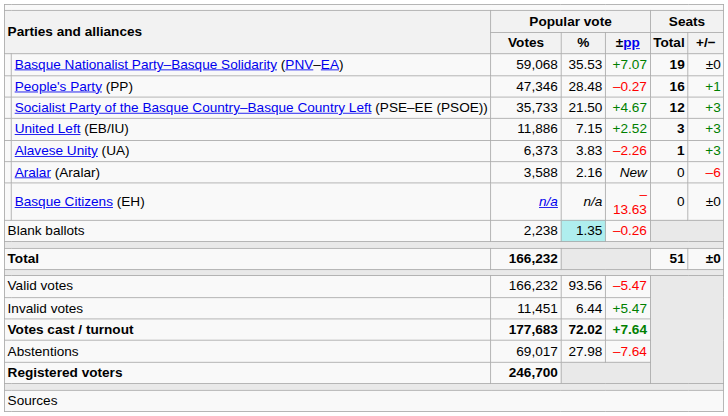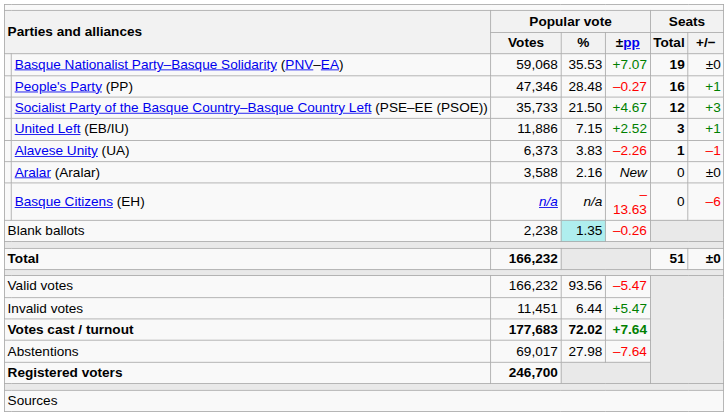(713, 129) +3 -> (713, 129) +1
(713, 150) +3 -> (713, 150) –1
(713, 172) –6 -> (713, 172) ±0
(713, 201) ±0 -> (713, 201) –6
